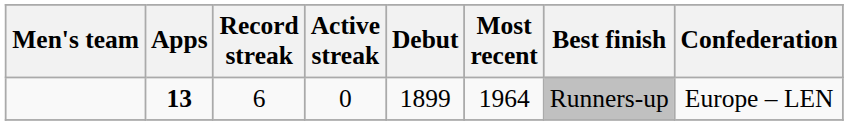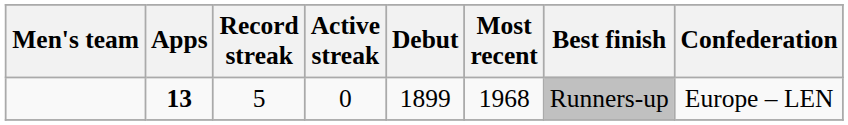(259, 98) 6 -> (259, 98) 5
(504, 98) 1964 -> (504, 98) 1968
